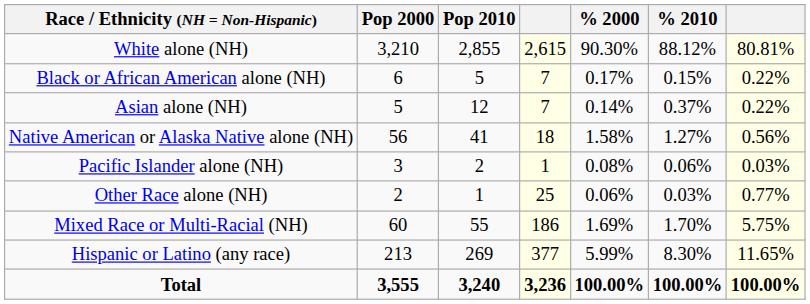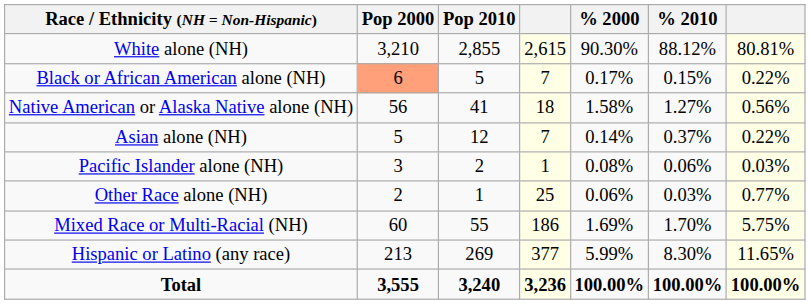(398, 78) no background -> (398, 78) lightsalmon background
rows swapped: (181, 136) <-> (181, 107)
